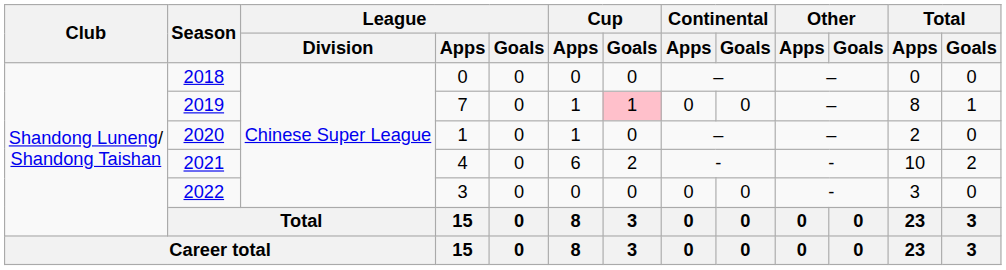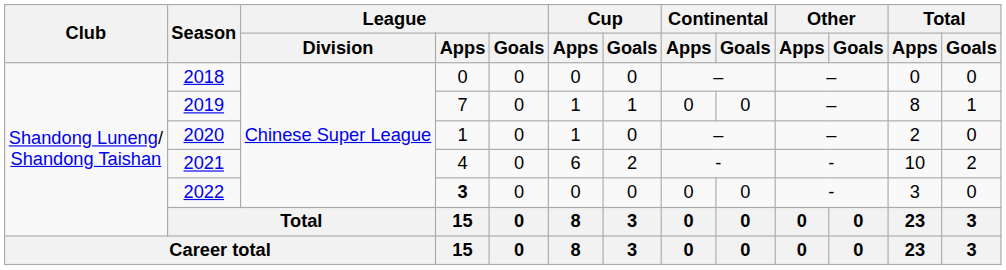(632, 105) pink background -> (632, 105) no background
(462, 192) normal -> (462, 192) bold
